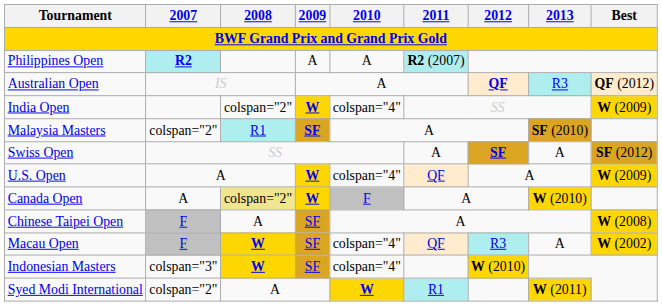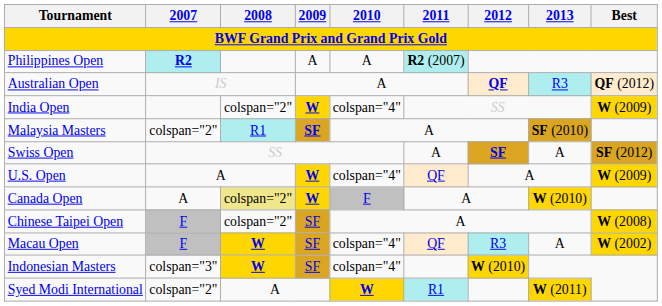(258, 221) A -> (258, 221) colspan="2"
